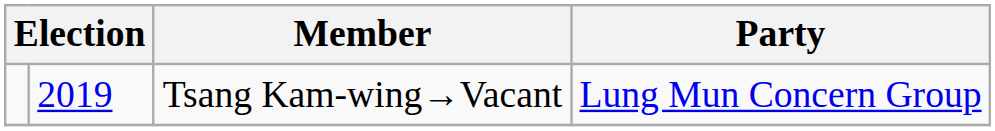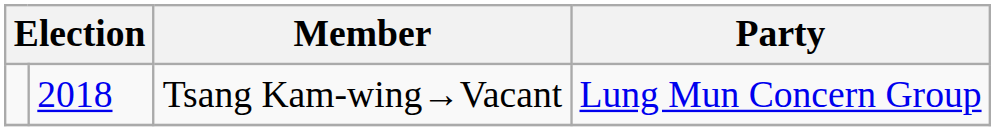(75, 93) 2019 -> (75, 93) 2018
